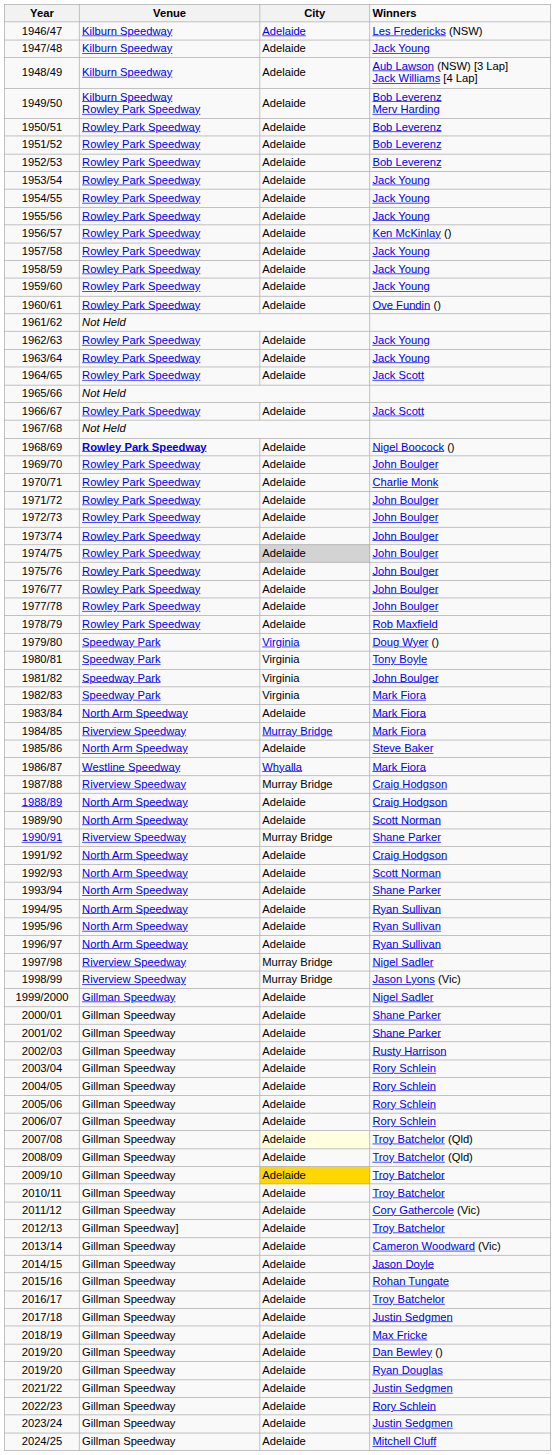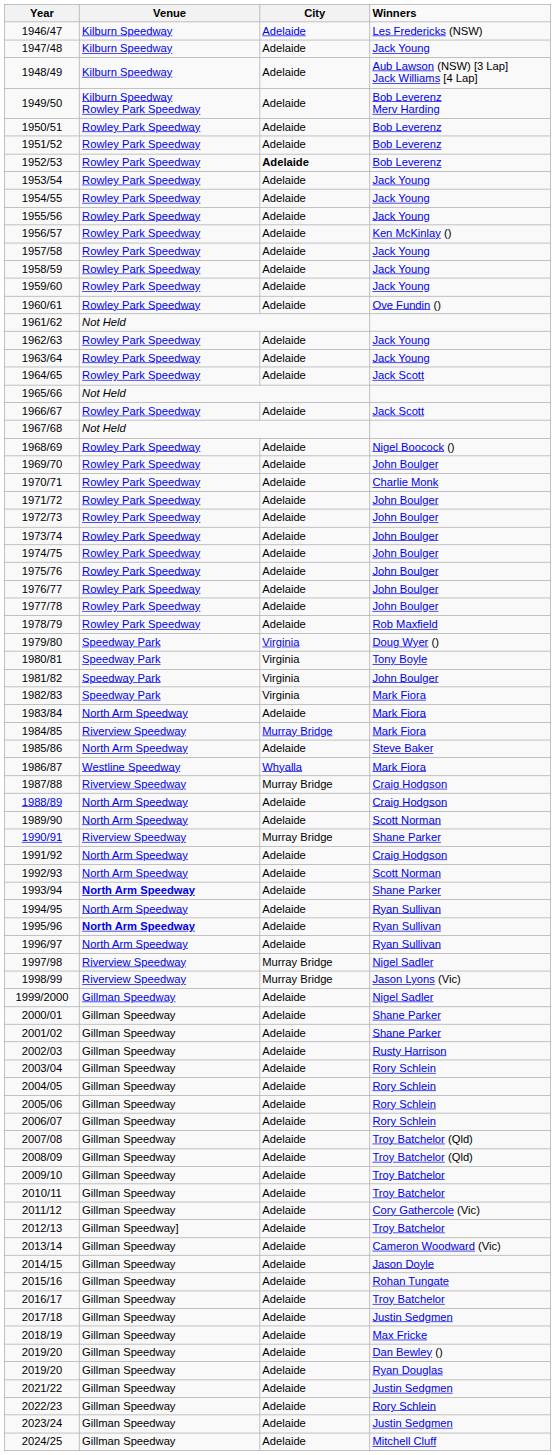(284, 162) normal -> (286, 162) bold
(144, 447) bold -> (141, 447) normal
(284, 553) lightgrey background -> (284, 553) no background
(135, 891) normal -> (139, 891) bold
(135, 926) normal -> (139, 926) bold
(284, 1139) lightyellow background -> (284, 1139) no background
(284, 1175) gold background -> (284, 1175) no background
